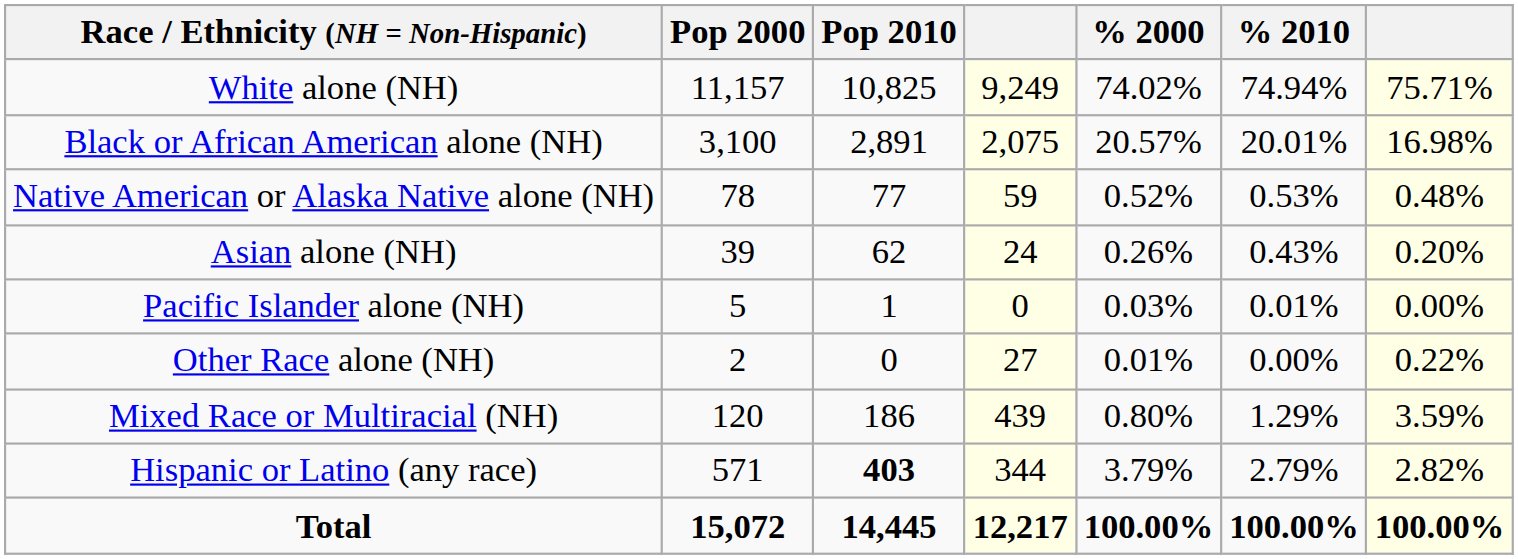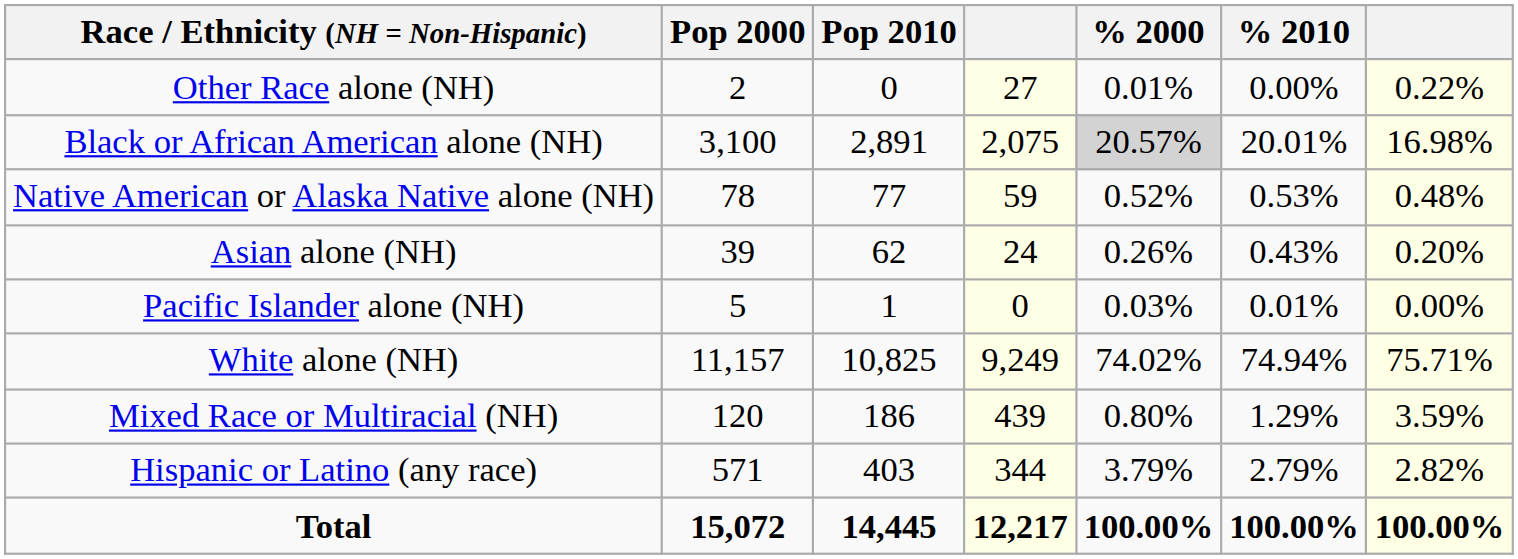rows swapped: (334, 86) <-> (334, 360)
(1148, 141) no background -> (1148, 141) lightgrey background
(889, 470) bold -> (889, 470) normal
